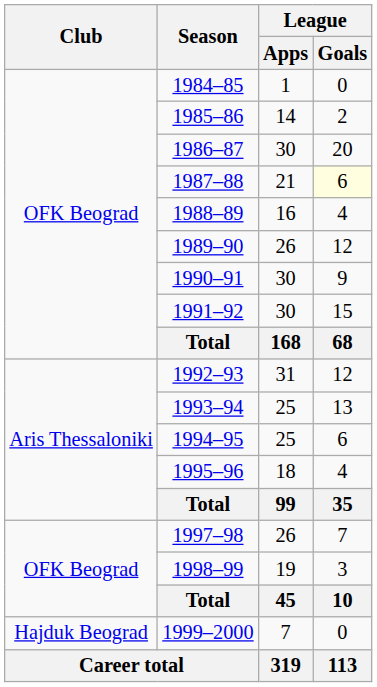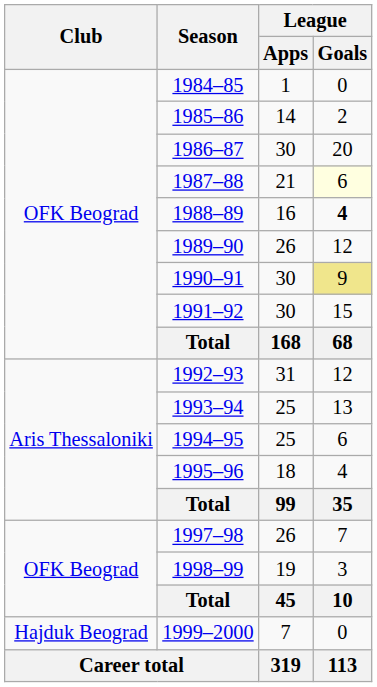(342, 213) normal -> (342, 213) bold
(342, 278) no background -> (342, 278) khaki background
